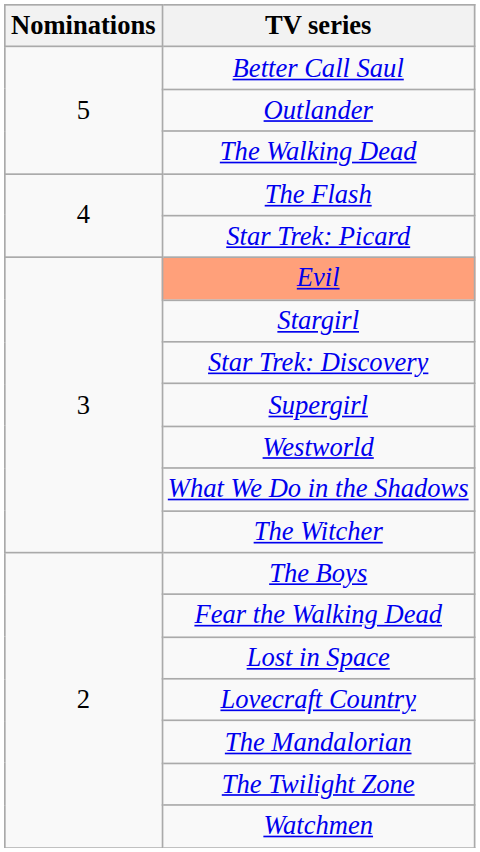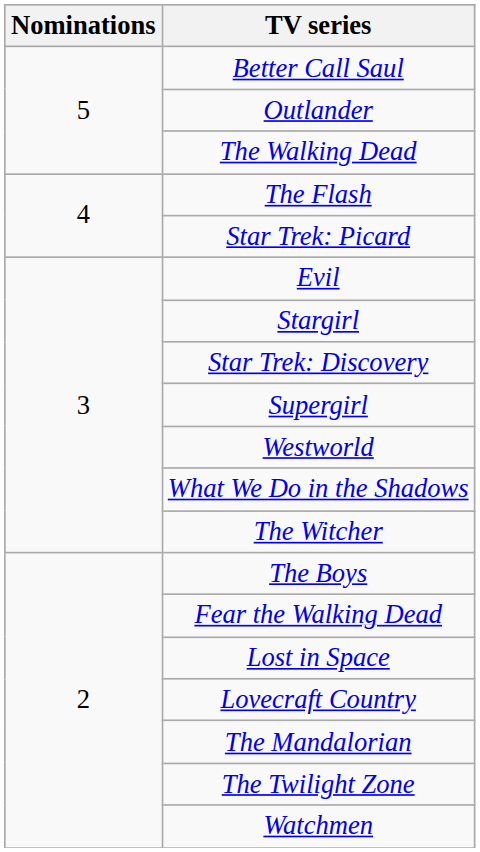(318, 278) lightsalmon background -> (318, 278) no background
